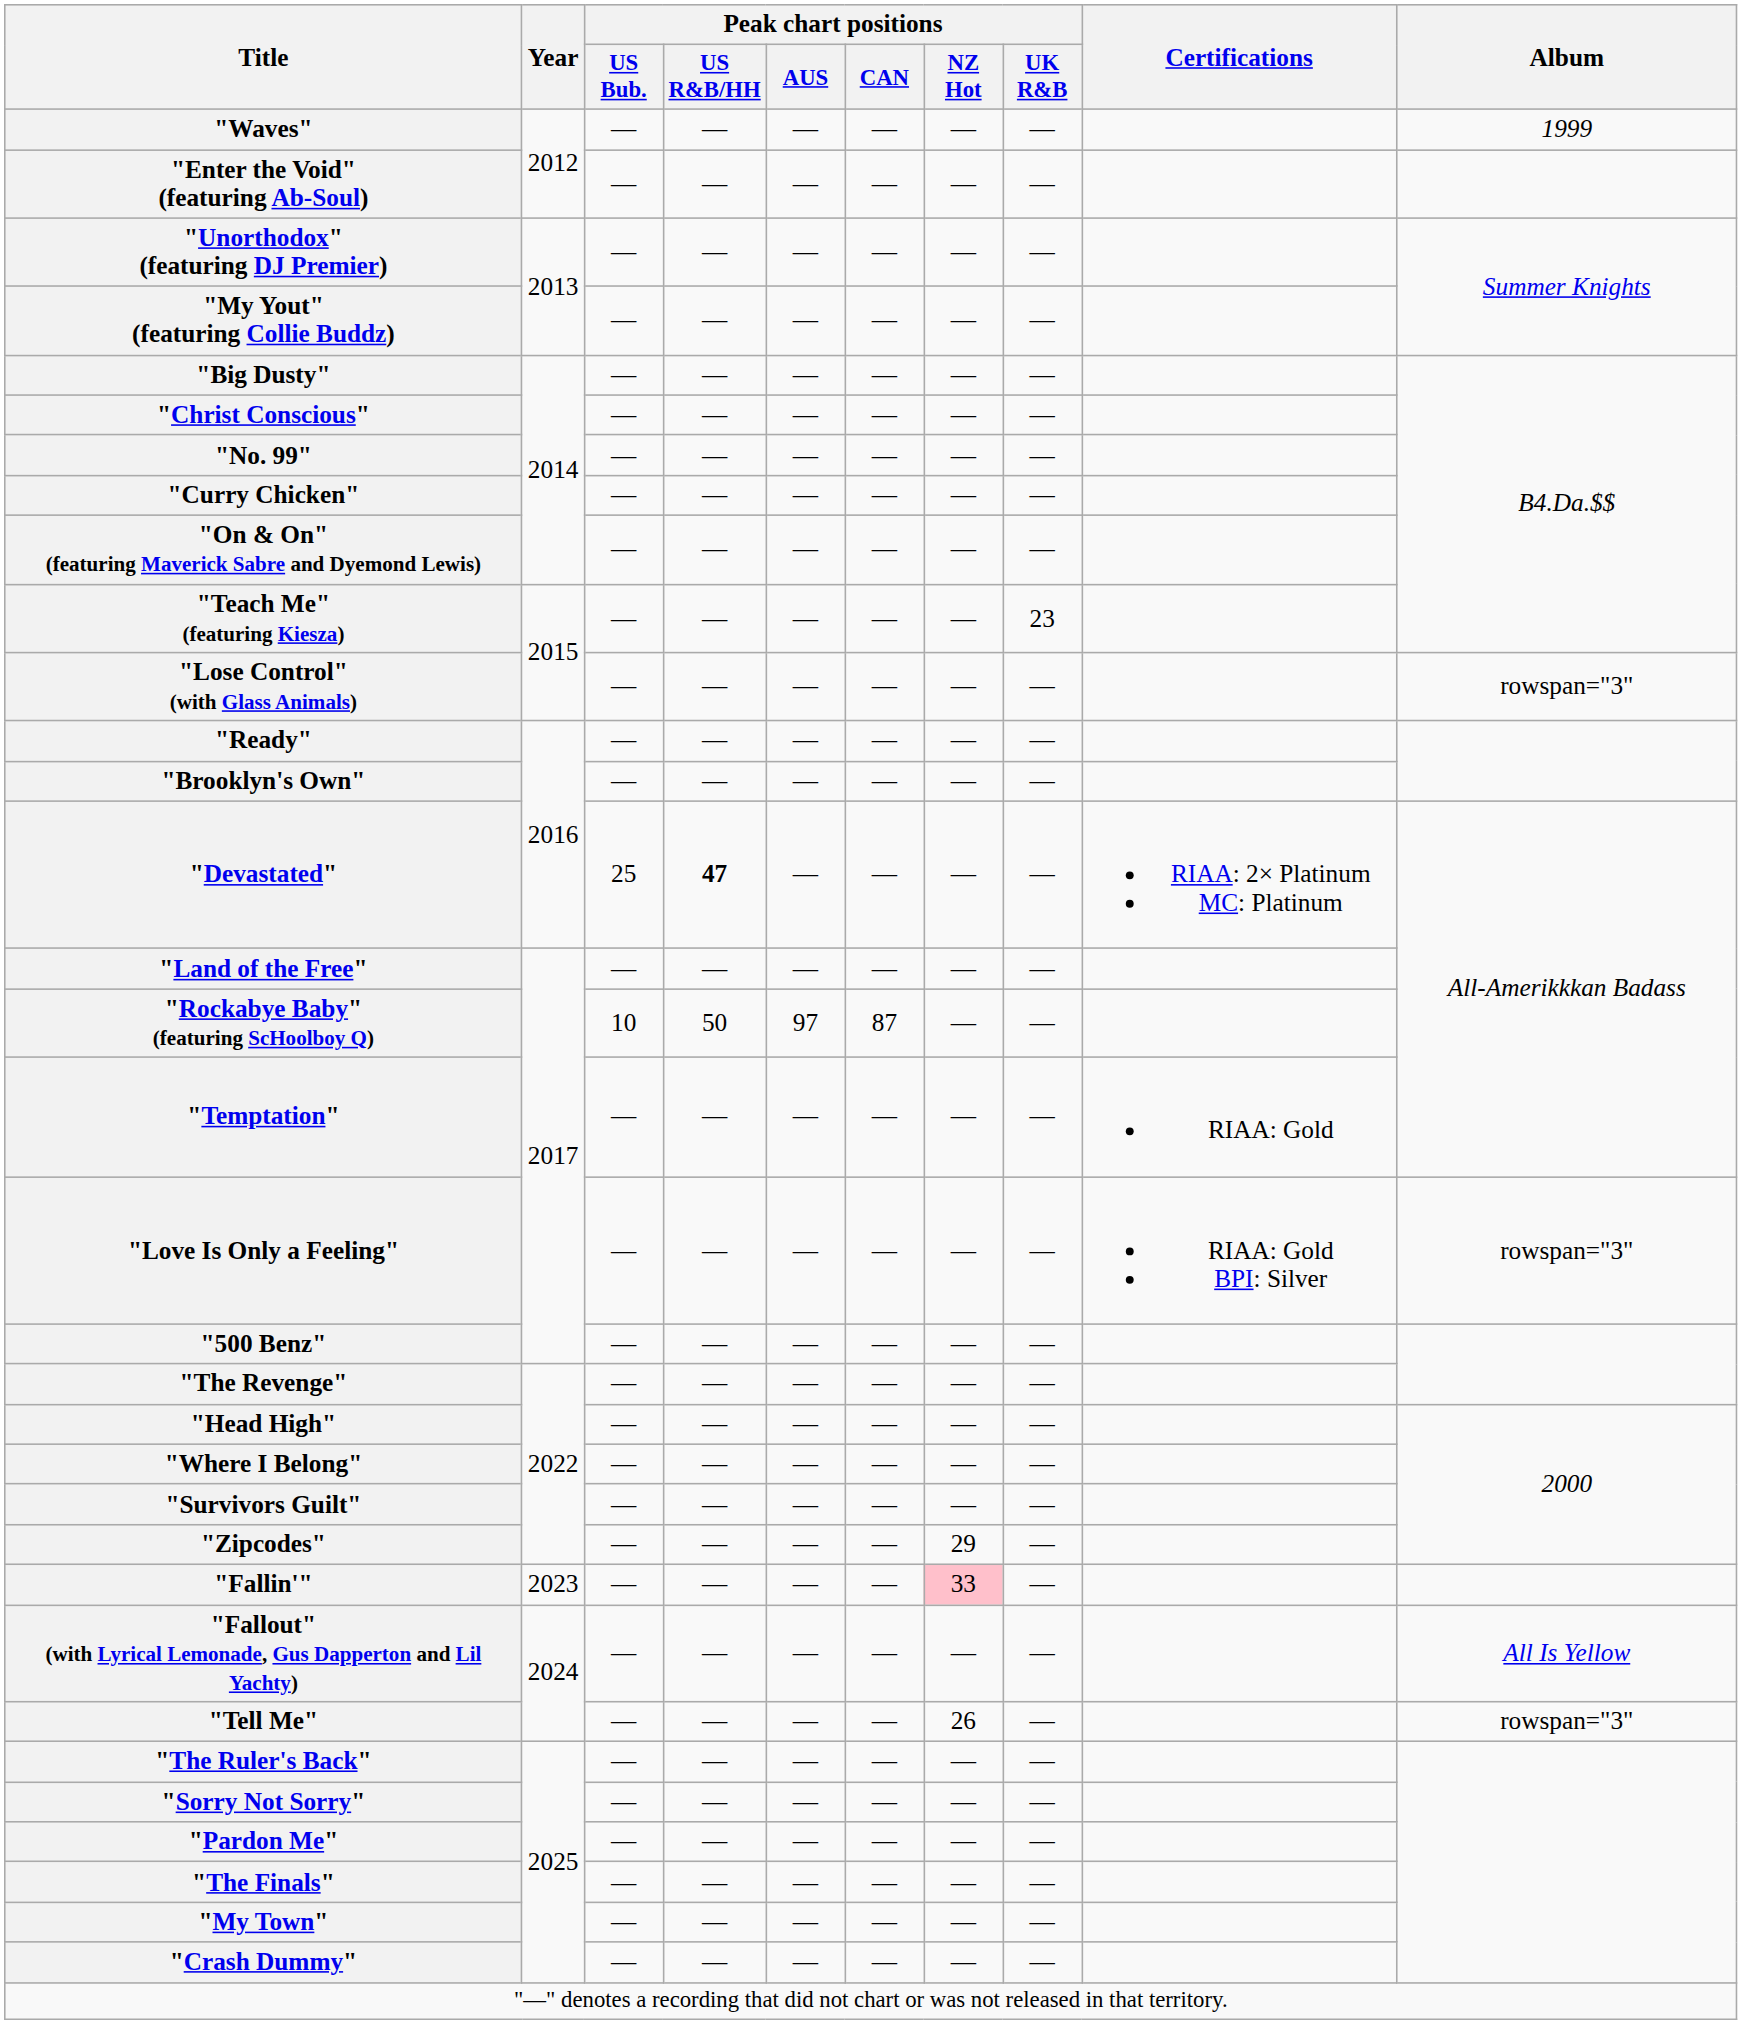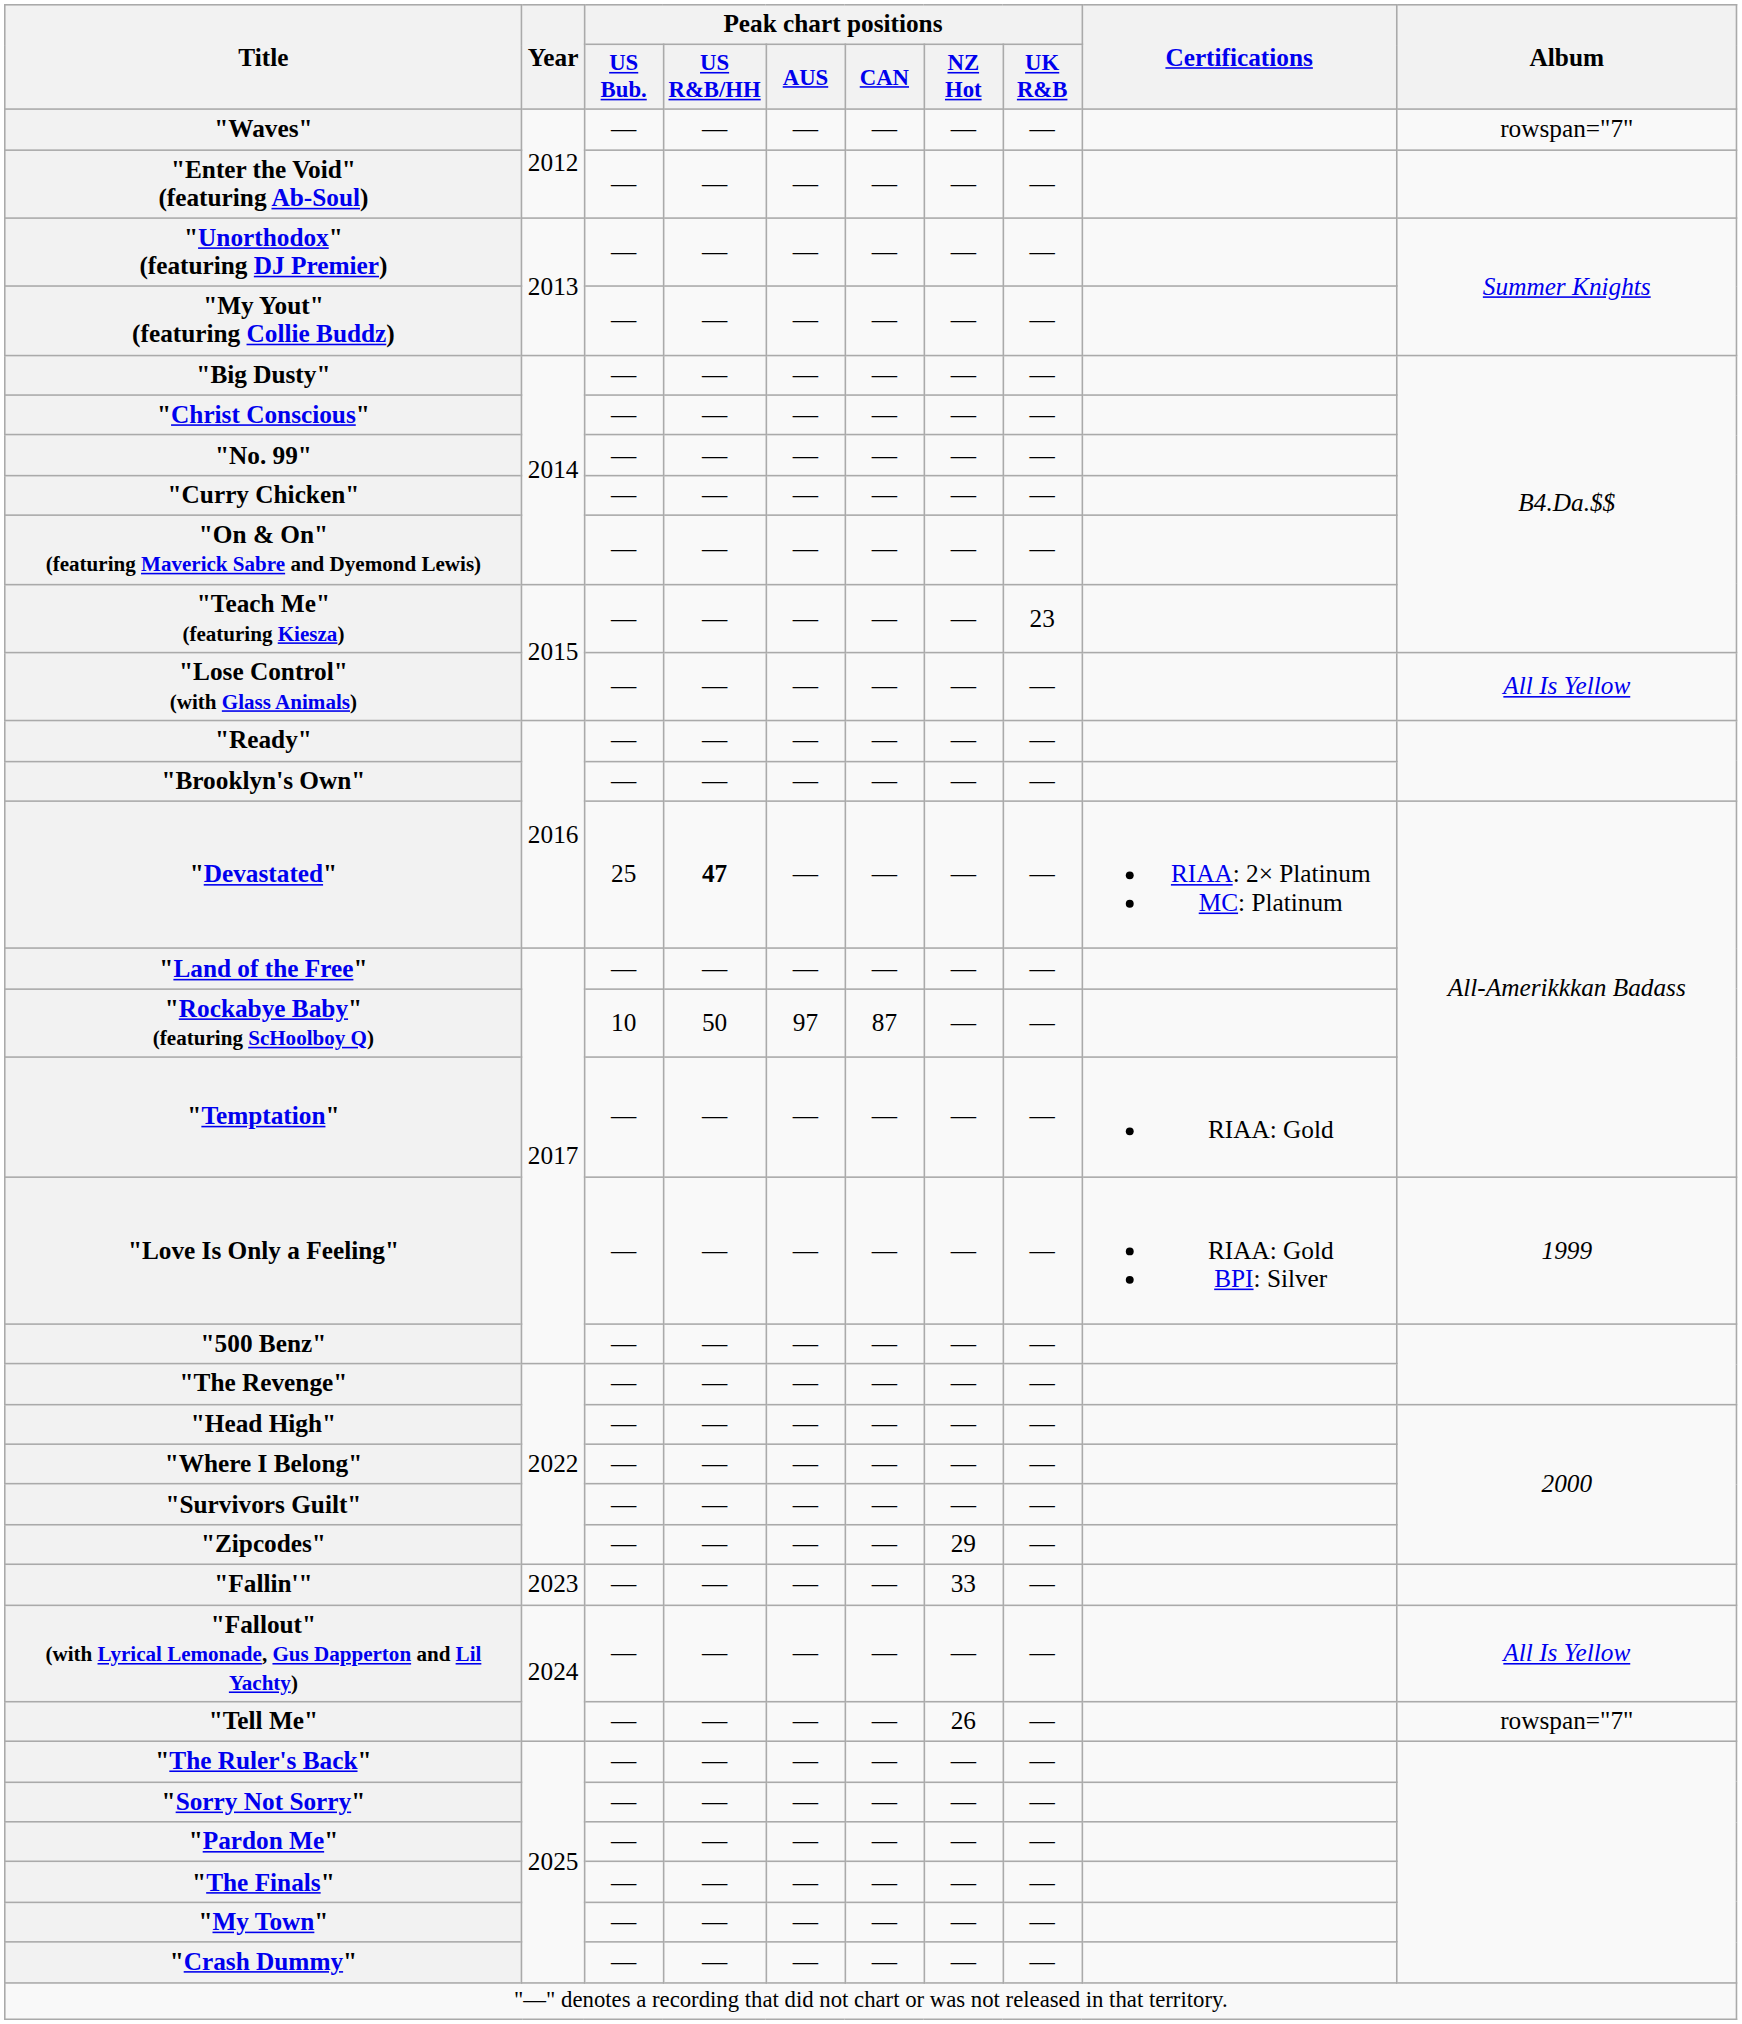(1567, 129) 1999 -> (1567, 129) rowspan="7"
(1567, 686) rowspan="3" -> (1567, 686) All Is Yellow
(1567, 1249) rowspan="3" -> (1567, 1249) 1999
(963, 1584) pink background -> (963, 1584) no background
(1567, 1721) rowspan="3" -> (1567, 1721) rowspan="7"
